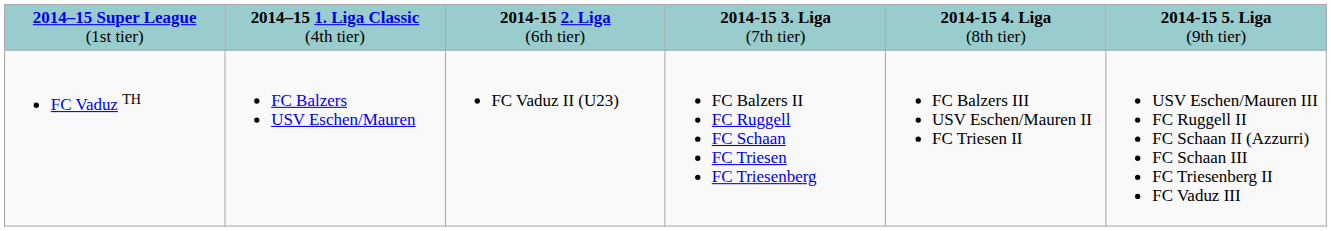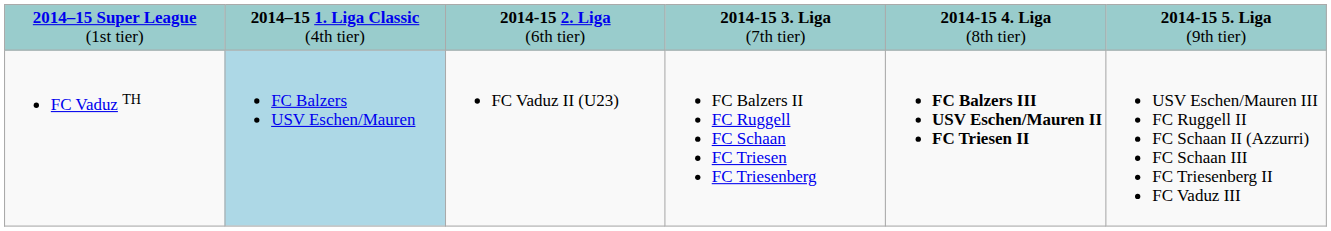(335, 110) no background -> (335, 110) lightblue background
(996, 119) normal -> (996, 119) bold
